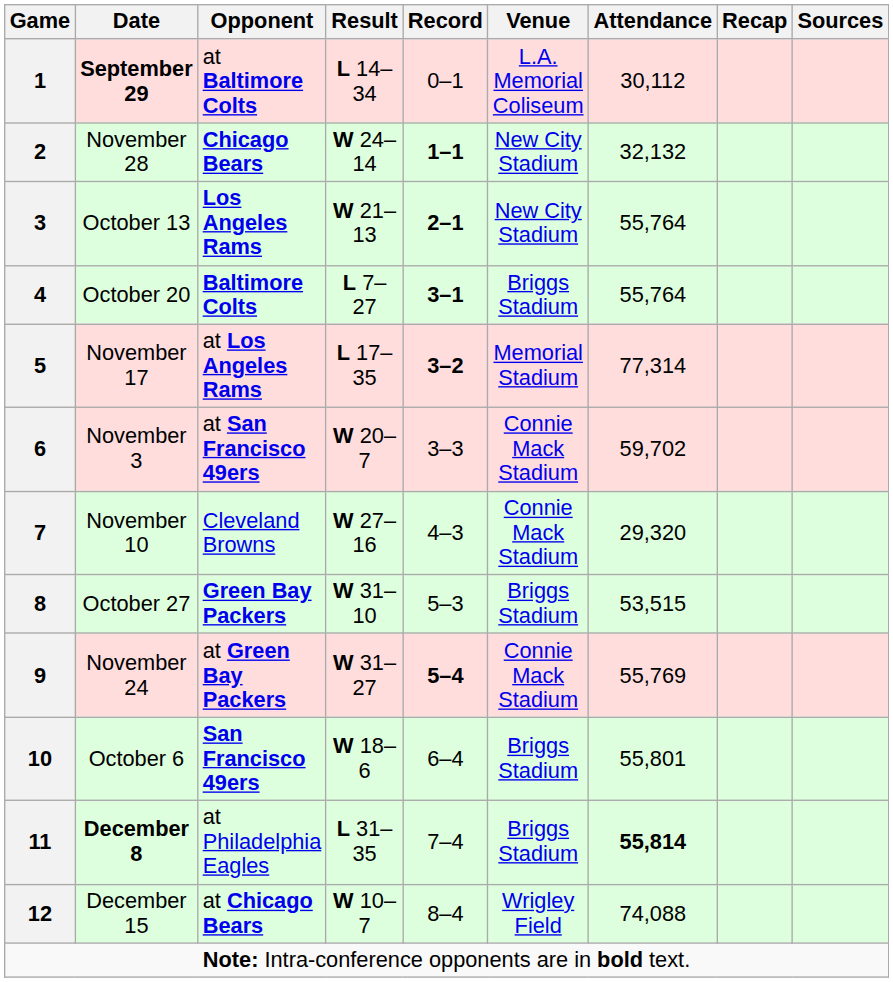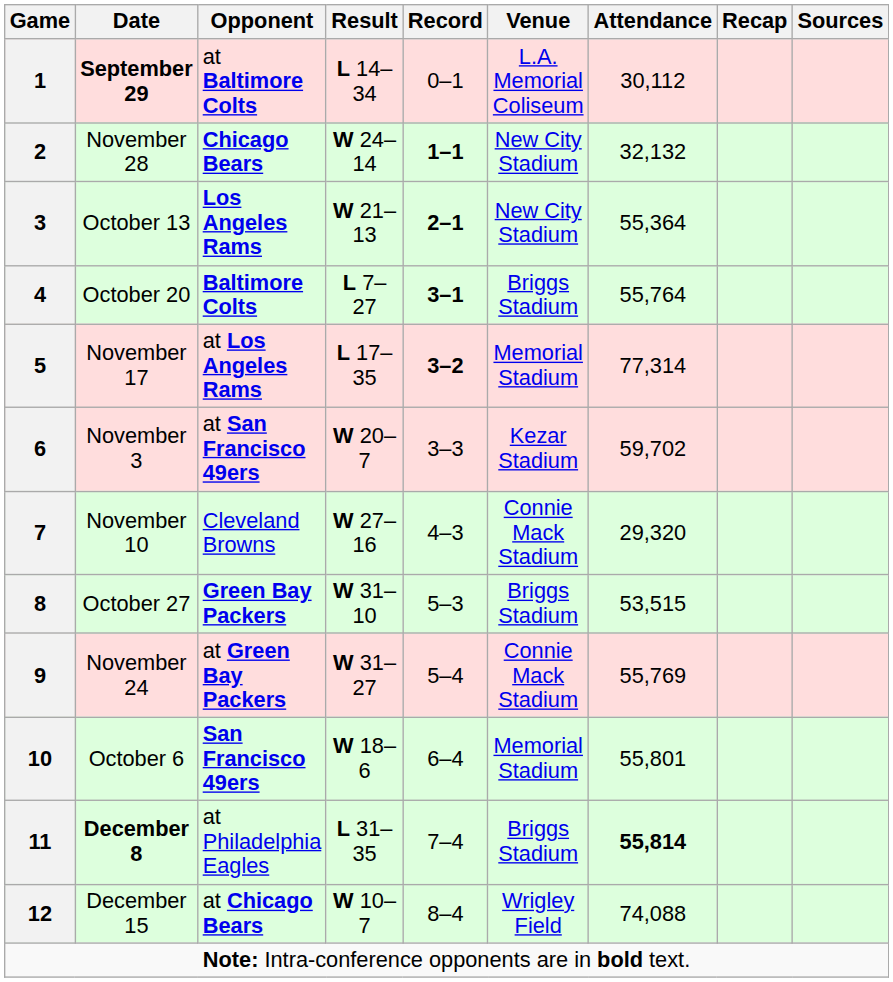(653, 223) 55,764 -> (653, 223) 55,364
(538, 449) Connie Mack Stadium -> (538, 449) Kezar Stadium
(445, 675) bold -> (445, 675) normal
(538, 758) Briggs Stadium -> (538, 758) Memorial Stadium
